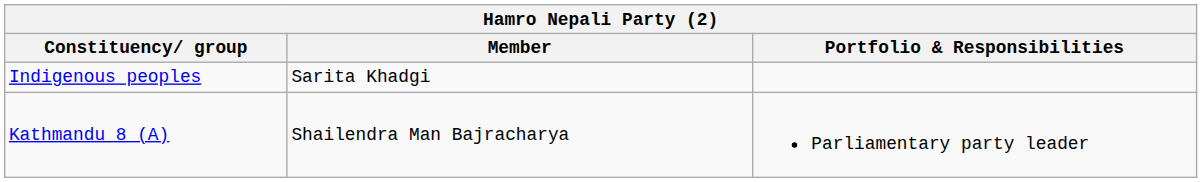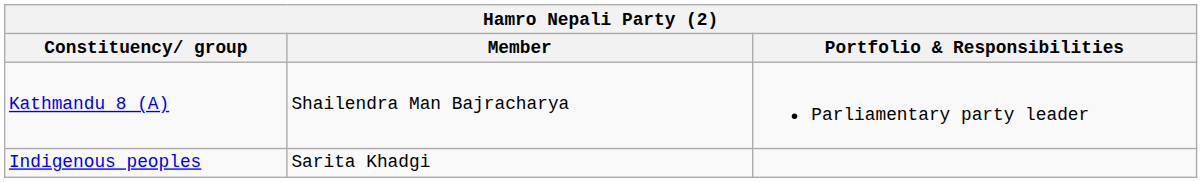rows swapped: (89, 134) <-> (105, 77)
